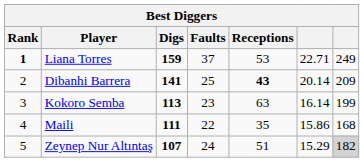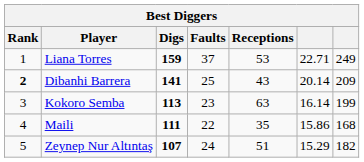(23, 59) bold -> (23, 59) normal
(23, 81) normal -> (23, 81) bold
(263, 81) bold -> (263, 81) normal
(346, 146) lightgrey background -> (346, 146) no background
